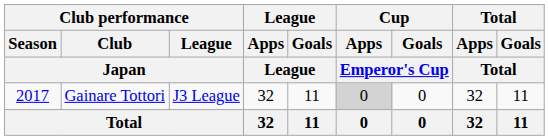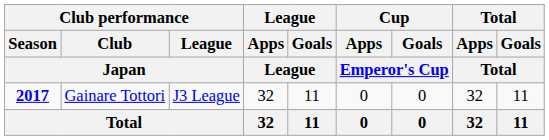(33, 95) normal -> (33, 95) bold
(364, 95) lightgrey background -> (364, 95) no background
